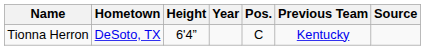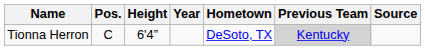columns swapped: (259, 14) <-> (128, 14)
(323, 34) no background -> (323, 34) lightgrey background
